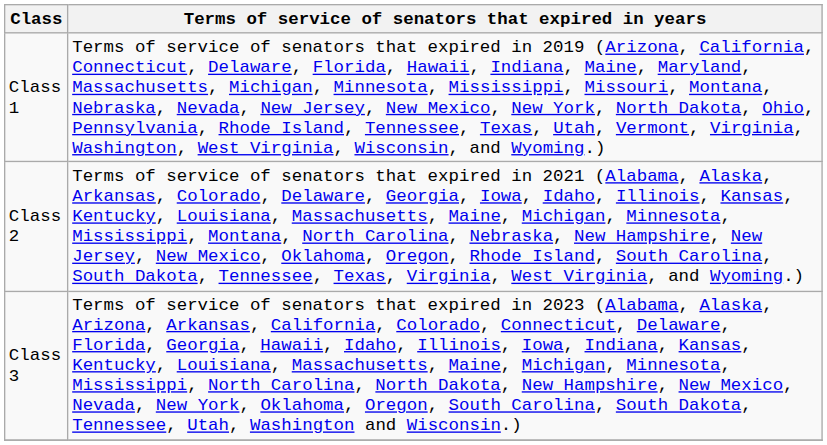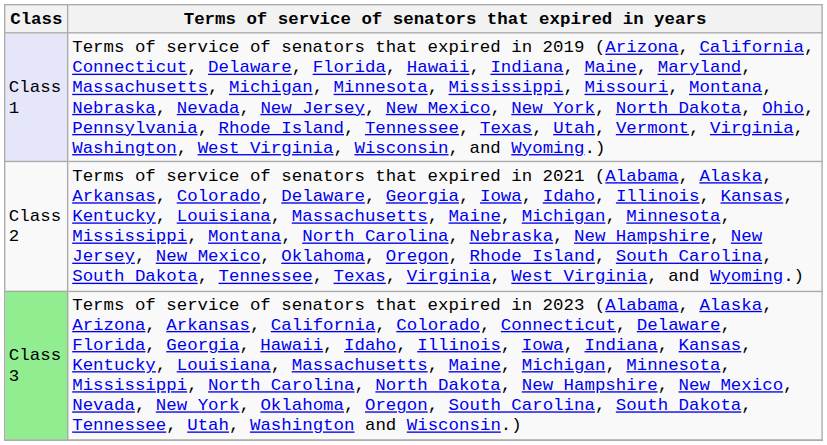(35, 98) no background -> (35, 98) lavender background
(35, 365) no background -> (35, 365) lightgreen background
